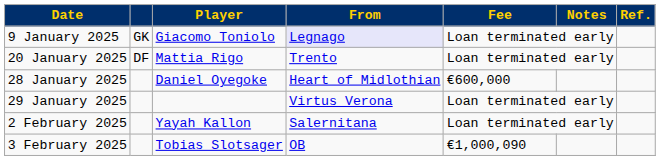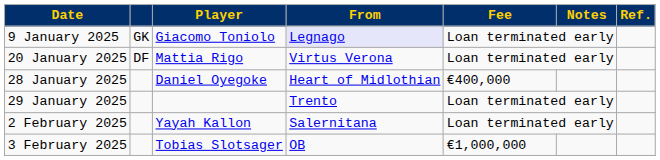(313, 59) Trento -> (341, 59) Virtus Verona
(479, 80) €600,000 -> (479, 80) €400,000
(341, 102) Virtus Verona -> (313, 102) Trento
(487, 145) €1,000,090 -> (487, 145) €1,000,000
